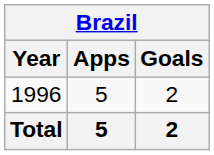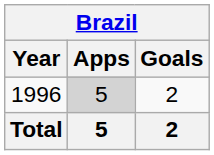(101, 94) no background -> (101, 94) lightgrey background
